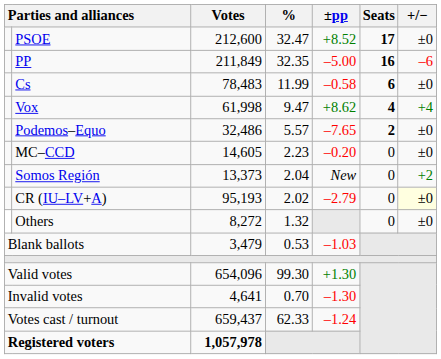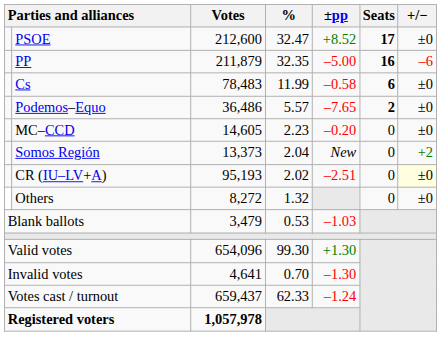(239, 61) 211,849 -> (239, 61) 211,879
- row: (27, 107)
(242, 130) 32,486 -> (242, 107) 36,486
(340, 198) –2.79 -> (340, 175) –2.51
